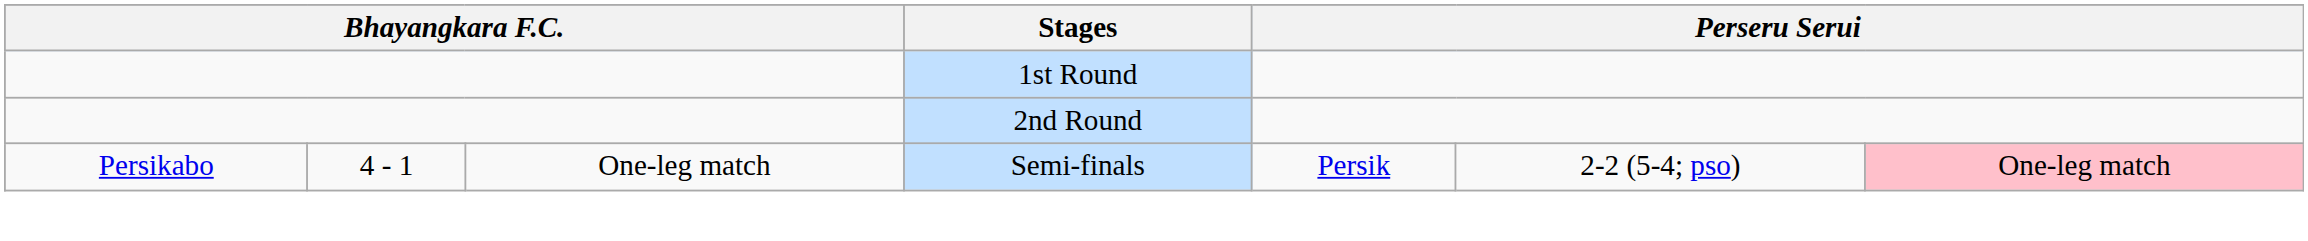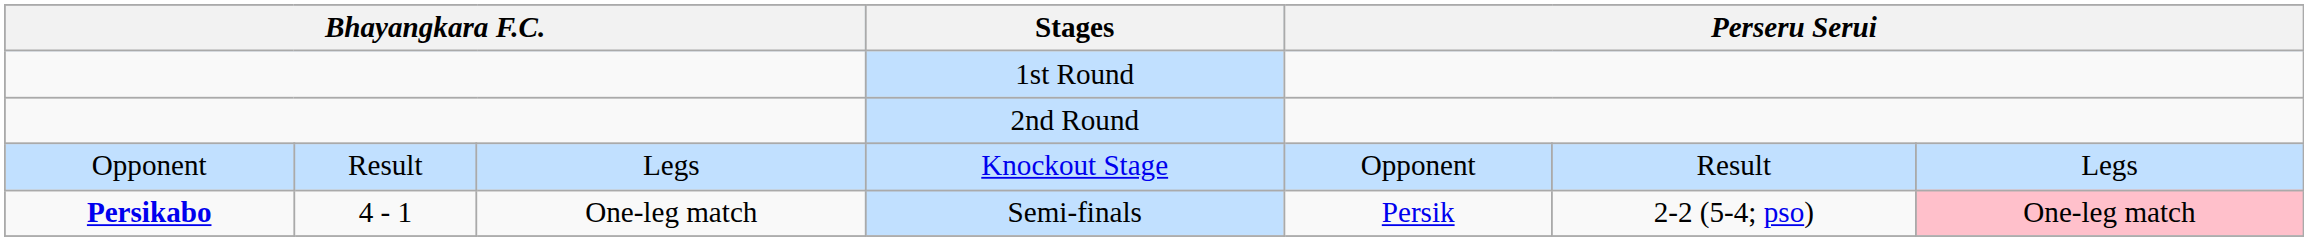+ row: (1075, 166)
(156, 166) normal -> (149, 212) bold
